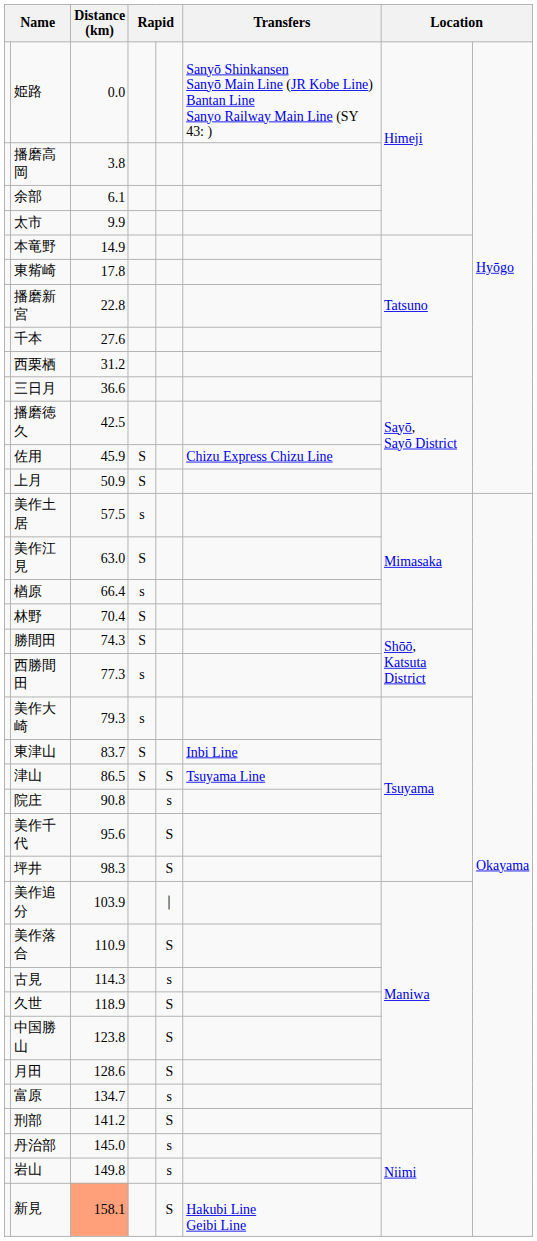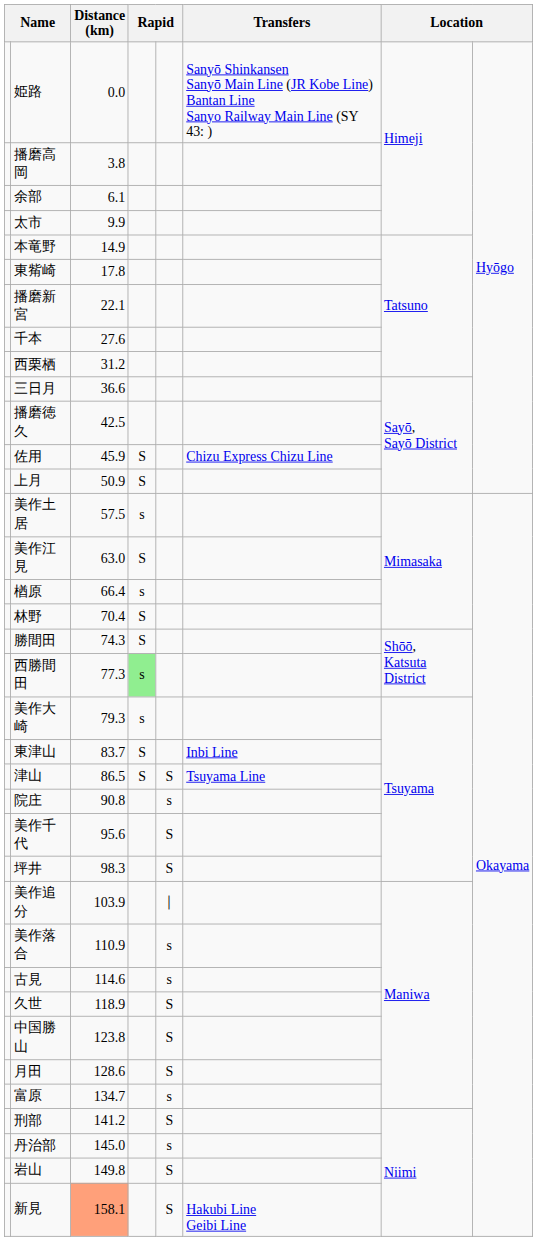(113, 305) 22.8 -> (113, 305) 22.1
(142, 675) no background -> (142, 675) lightgreen background
(169, 945) S -> (169, 945) s
(110, 979) 114.3 -> (110, 979) 114.6
(169, 1170) s -> (169, 1170) S
